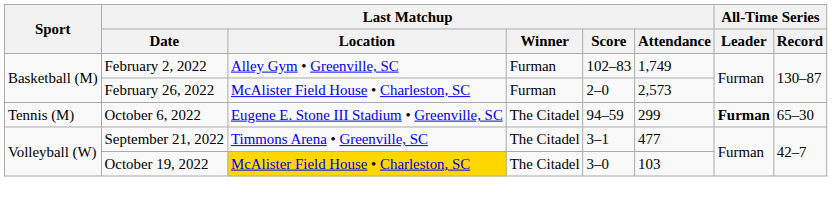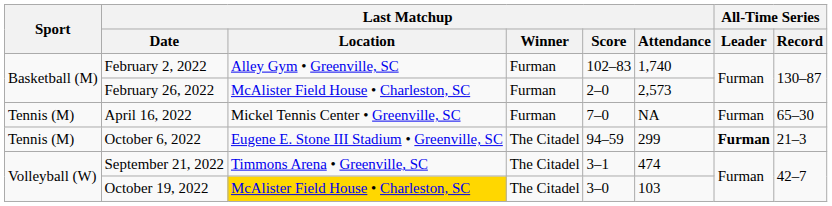(655, 66) 1,749 -> (655, 66) 1,740
+ row: (148, 115)
(795, 115) 65–30 -> (792, 139) 21–3
(649, 139) 477 -> (649, 164) 474
